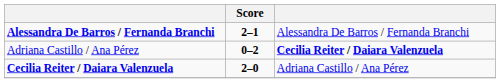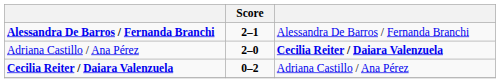(250, 50) 0–2 -> (250, 50) 2–0
(250, 68) 2–0 -> (250, 68) 0–2
